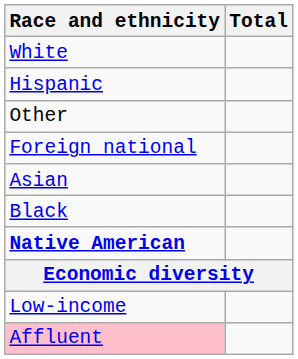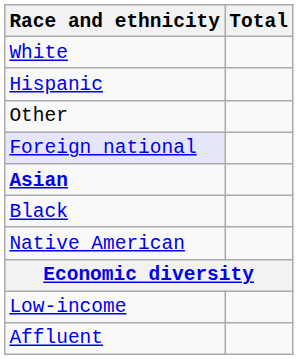(103, 148) no background -> (103, 148) lavender background
(39, 180) normal -> (39, 180) bold
(97, 243) bold -> (97, 243) normal
(56, 338) pink background -> (56, 338) no background
